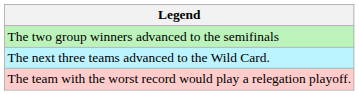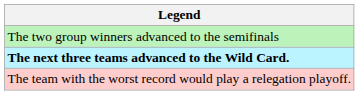(139, 57) normal -> (148, 57) bold
